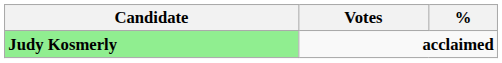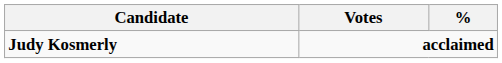(63, 44) lightgreen background -> (63, 44) no background
